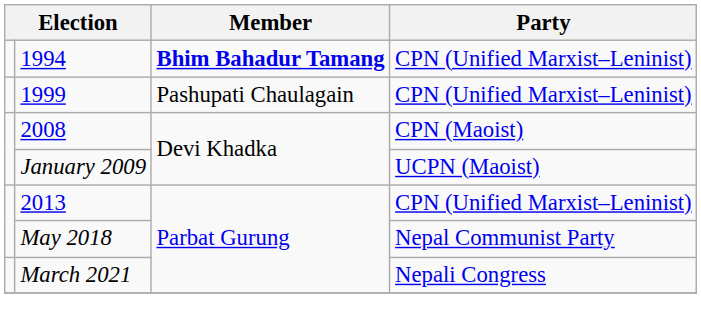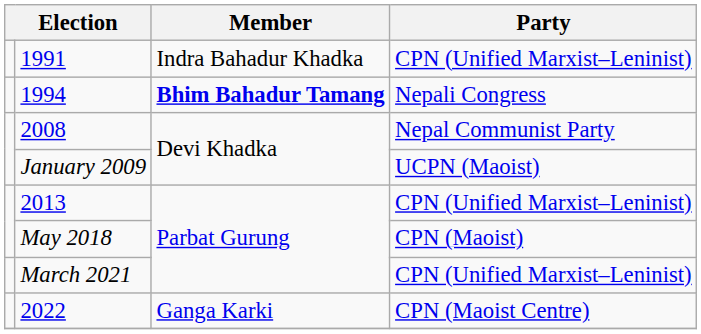+ row: (43, 58)
(543, 58) CPN (Unified Marxist–Leninist) -> (471, 94) Nepali Congress
- row: (43, 94)
(459, 130) CPN (Maoist) -> (505, 130) Nepal Communist Party
(505, 238) Nepal Communist Party -> (459, 238) CPN (Maoist)
(471, 274) Nepali Congress -> (543, 274) CPN (Unified Marxist–Leninist)
+ row: (43, 310)
